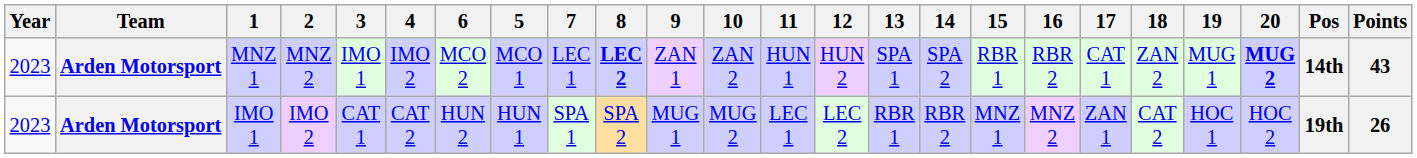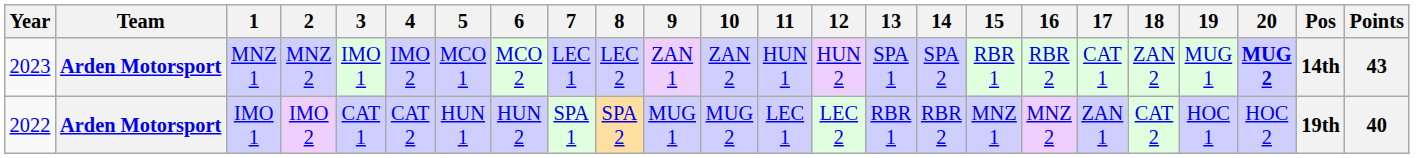columns swapped: (519, 20) <-> (463, 20)
(621, 66) bold -> (619, 66) normal
(30, 124) 2023 -> (30, 124) 2022
(1380, 124) 26 -> (1377, 124) 40
